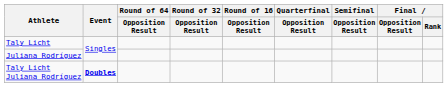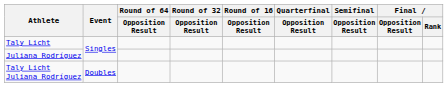(101, 72) bold -> (101, 72) normal
